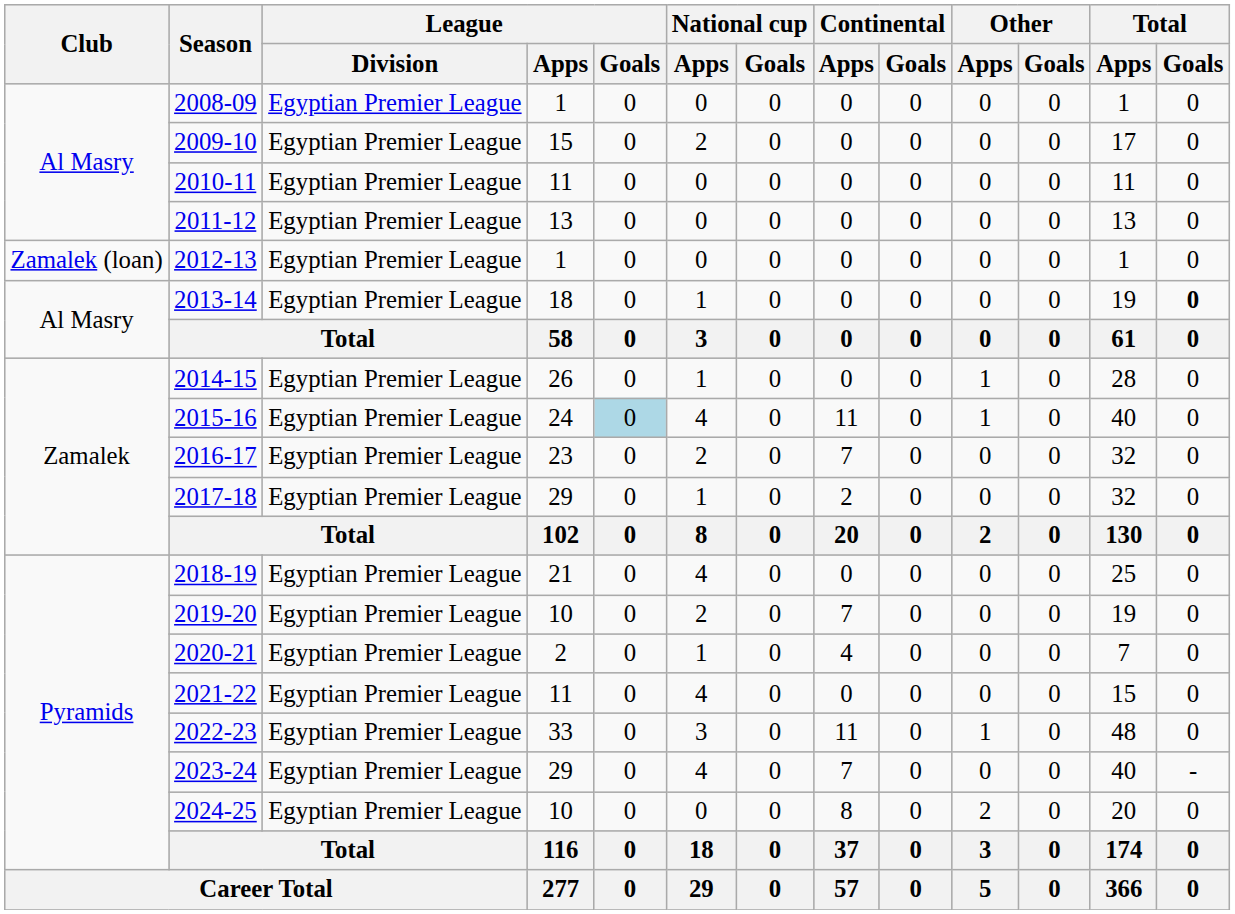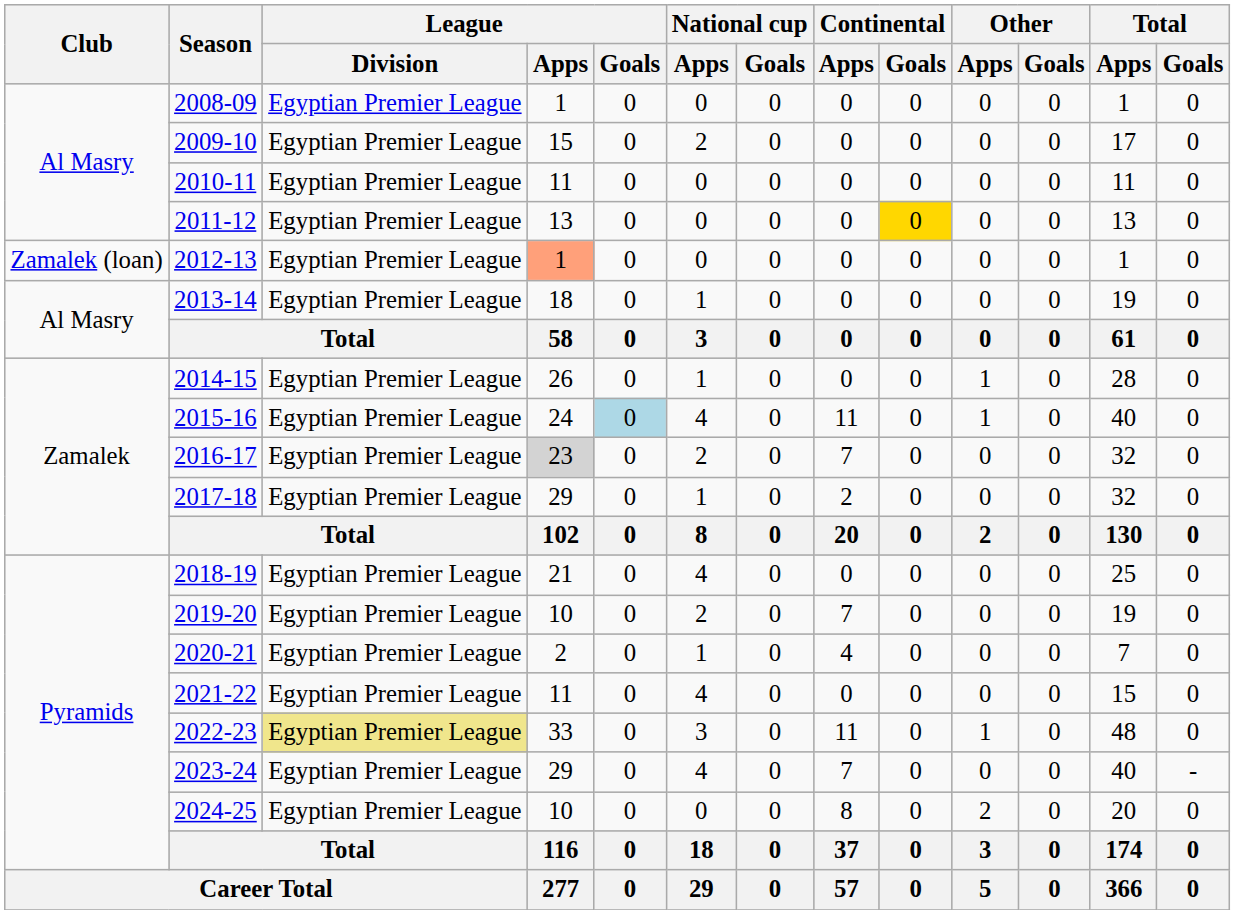(916, 220) no background -> (916, 220) gold background
(561, 260) no background -> (561, 260) lightsalmon background
(1193, 299) bold -> (1193, 299) normal
(561, 456) no background -> (561, 456) lightgrey background
(395, 732) no background -> (395, 732) khaki background
